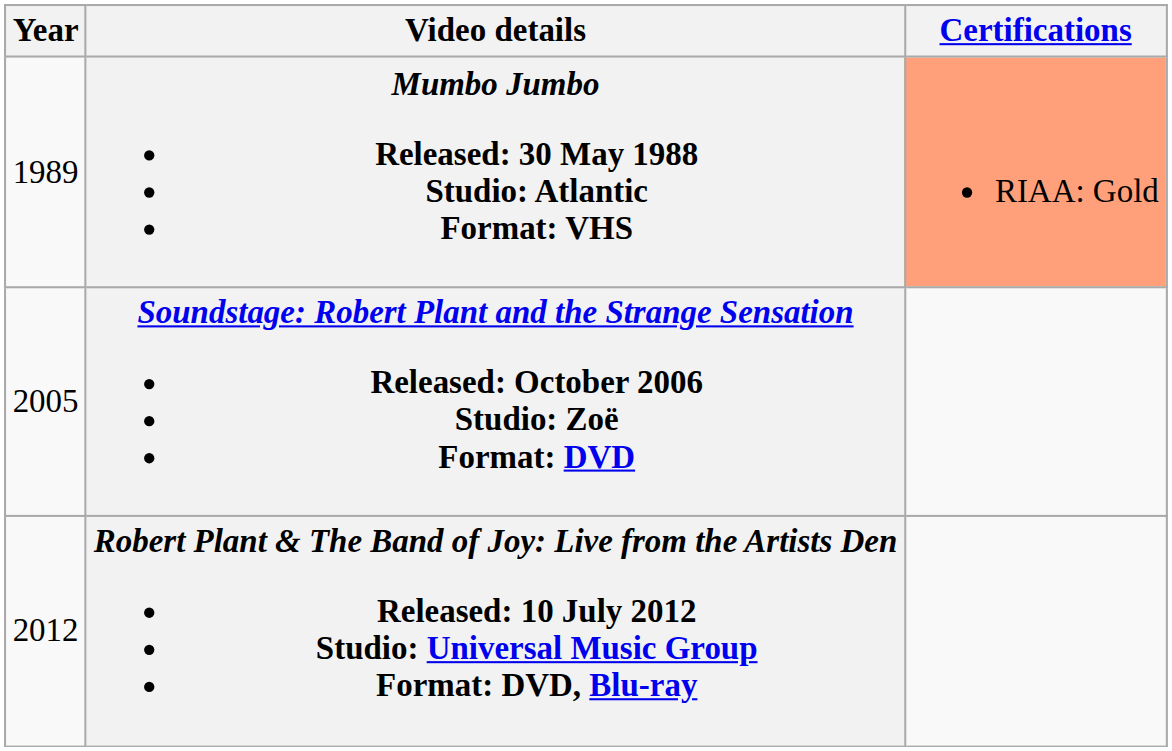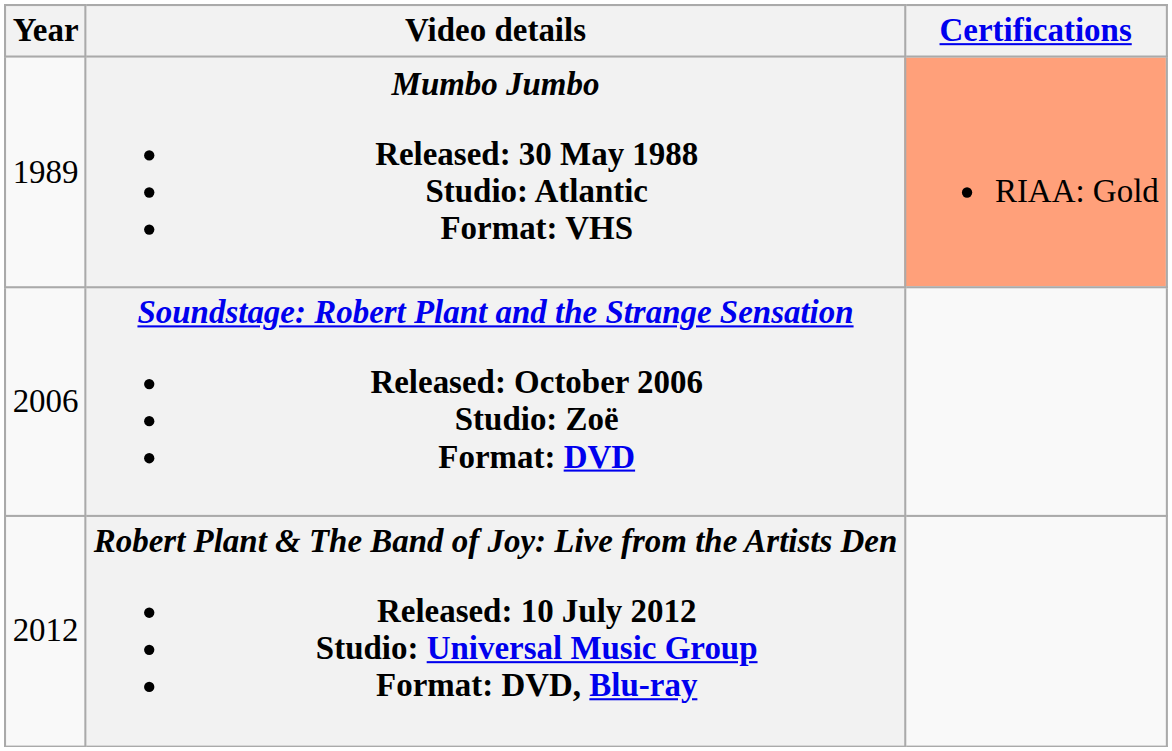(46, 400) 2005 -> (46, 400) 2006
